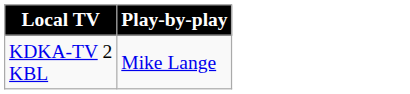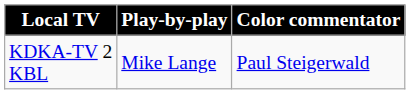+ column: (319, 19)
